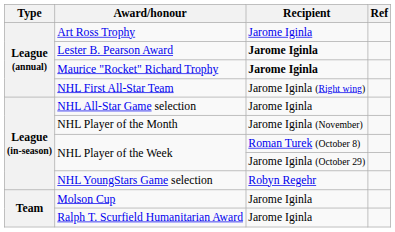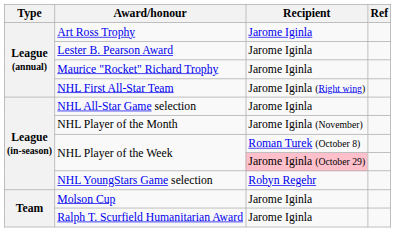(283, 50) bold -> (280, 50) normal
(283, 69) bold -> (280, 69) normal
(307, 161) no background -> (307, 161) pink background
